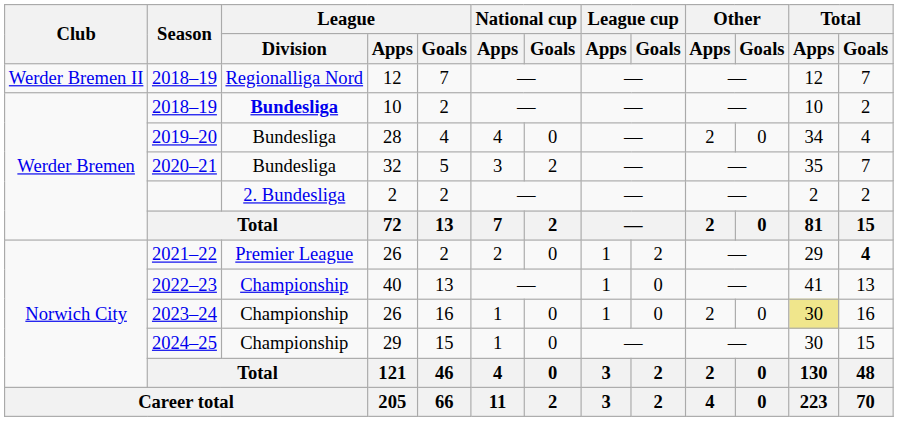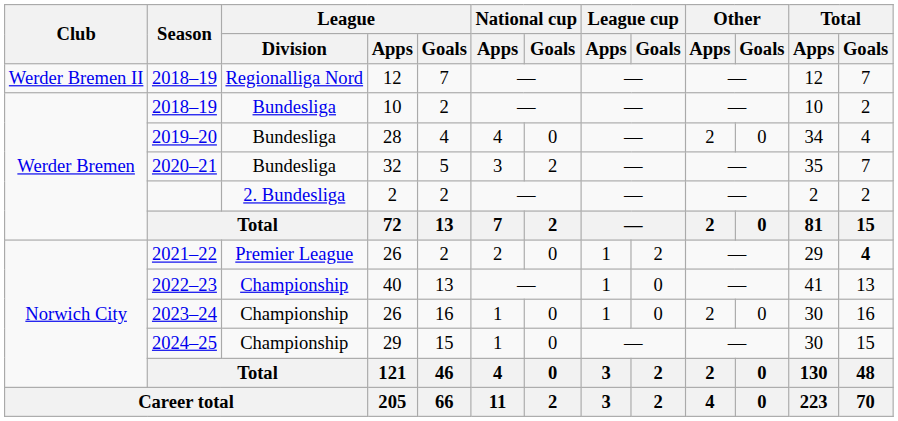(294, 107) bold -> (294, 107) normal
(814, 313) khaki background -> (814, 313) no background
